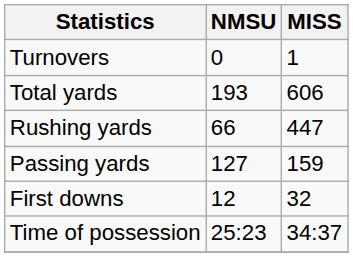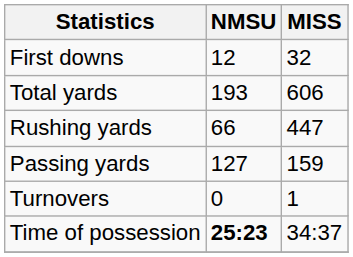rows swapped: (67, 198) <-> (59, 57)
(239, 233) normal -> (239, 233) bold
